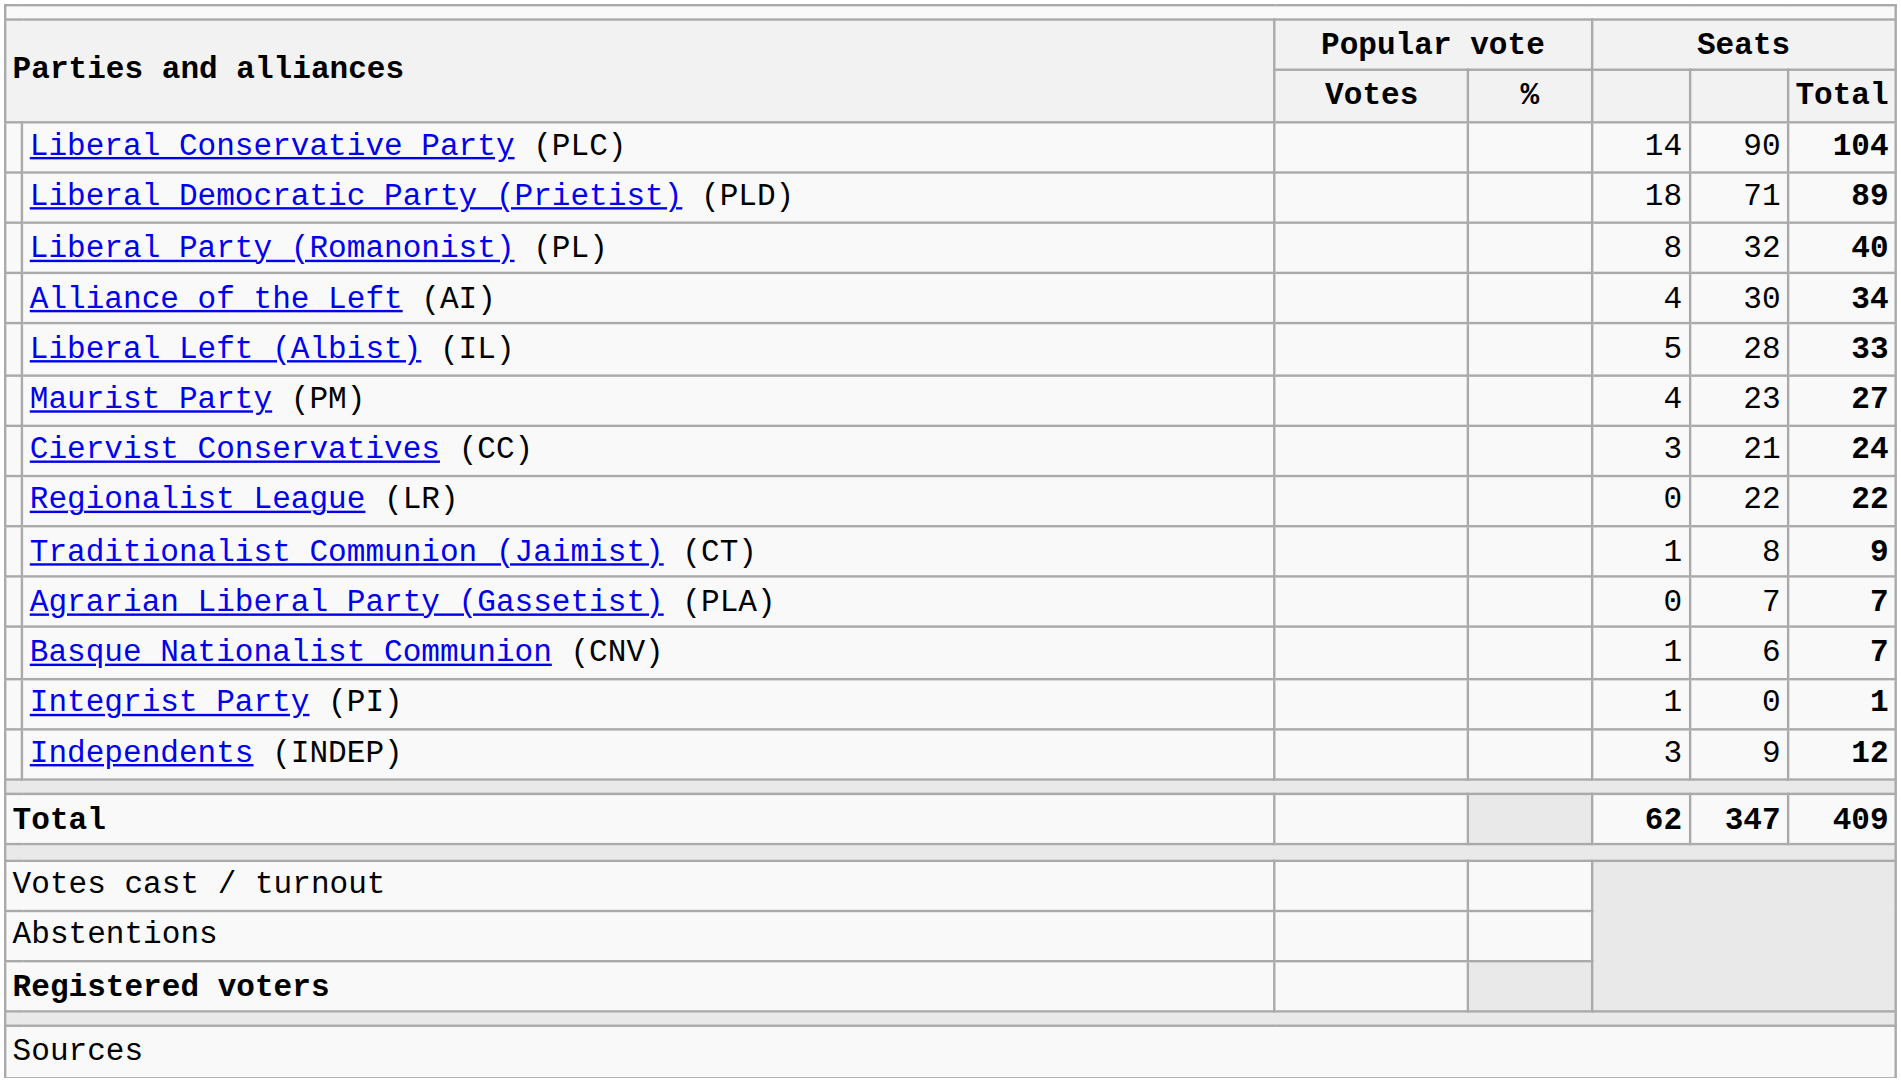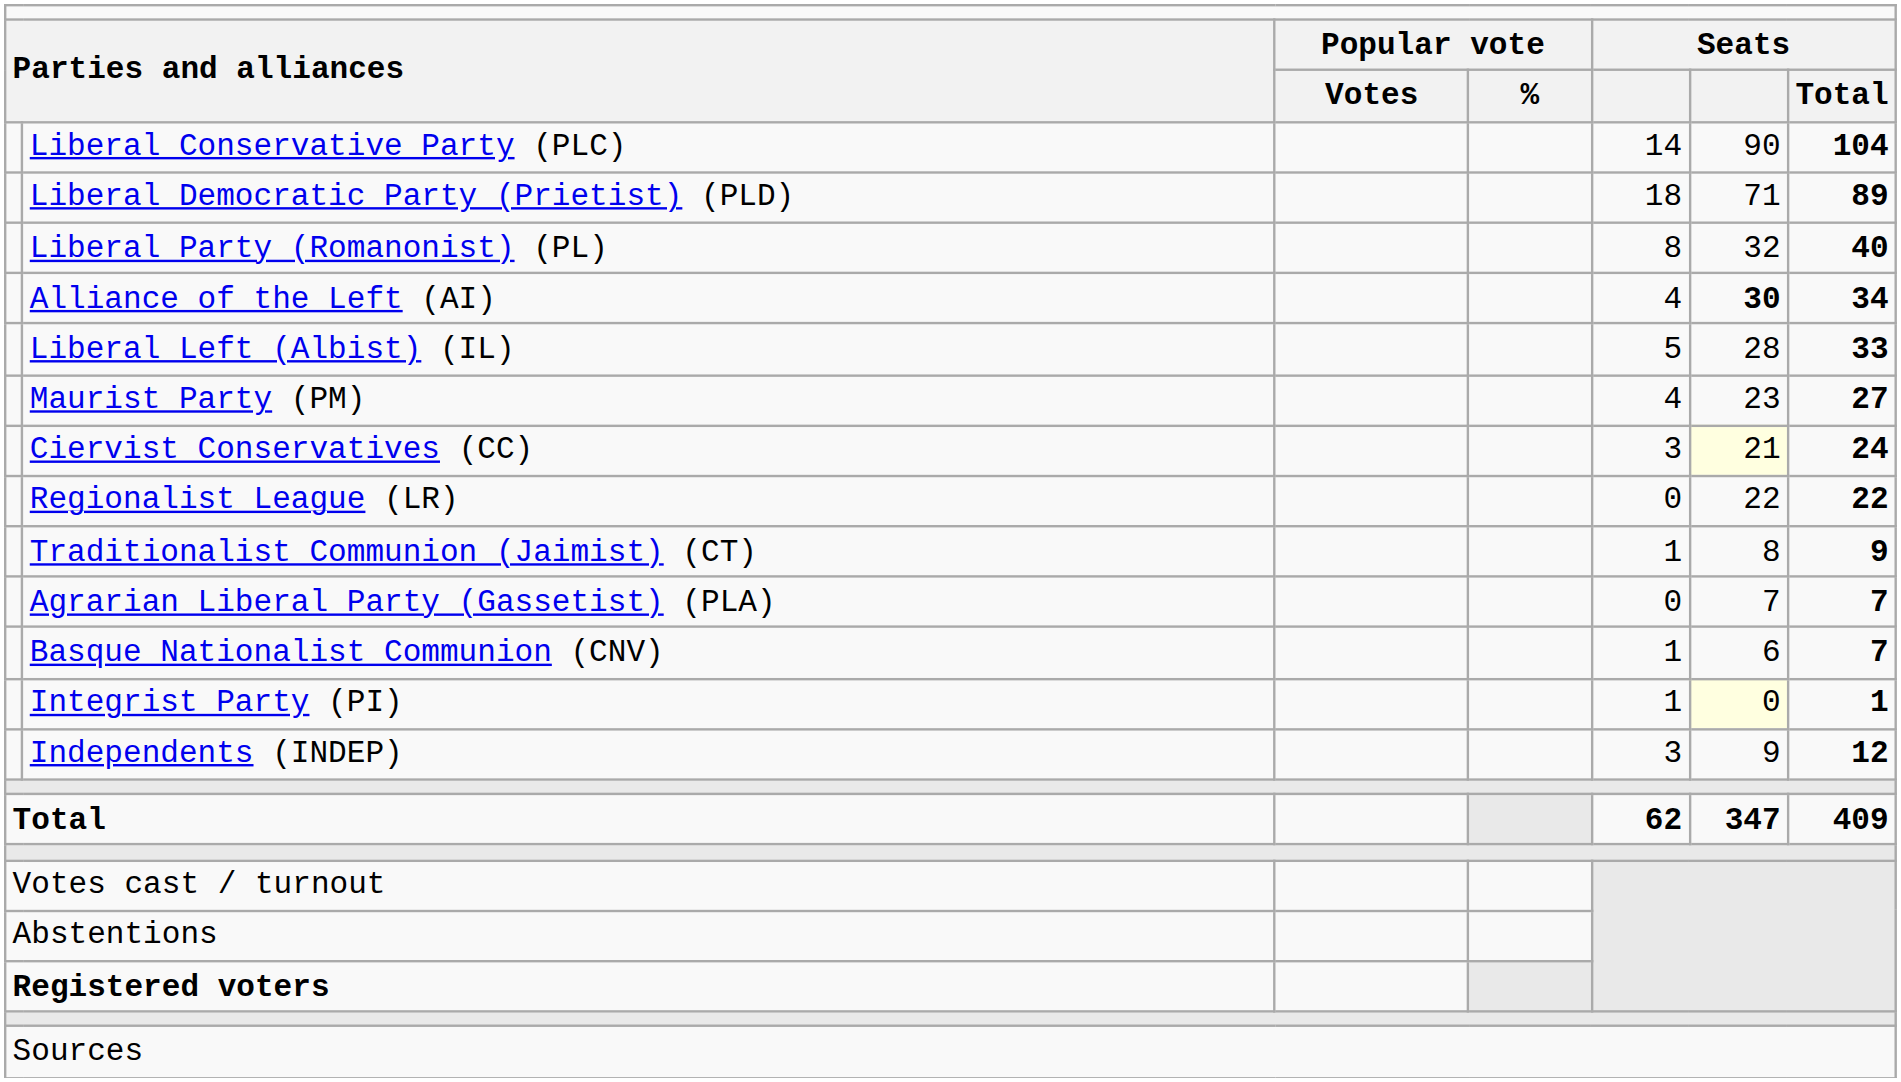(1762, 298) normal -> (1762, 298) bold
(1762, 450) no background -> (1762, 450) lightyellow background
(1771, 704) no background -> (1771, 704) lightyellow background
